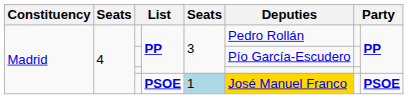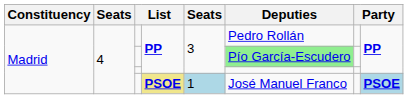(289, 56) no background -> (289, 56) lightgreen background
(163, 83) no background -> (163, 83) khaki background
(288, 83) gold background -> (288, 83) no background
(382, 83) no background -> (382, 83) lightblue background
